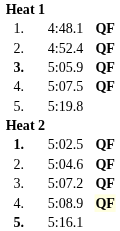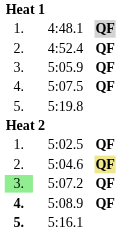(105, 28) no background -> (105, 28) lightgrey background
(19, 67) bold -> (19, 67) normal
(19, 145) bold -> (19, 145) normal
(105, 164) no background -> (105, 164) khaki background
(19, 183) no background -> (19, 183) lightgreen background
(19, 203) normal -> (19, 203) bold
(105, 203) lightyellow background -> (105, 203) no background
